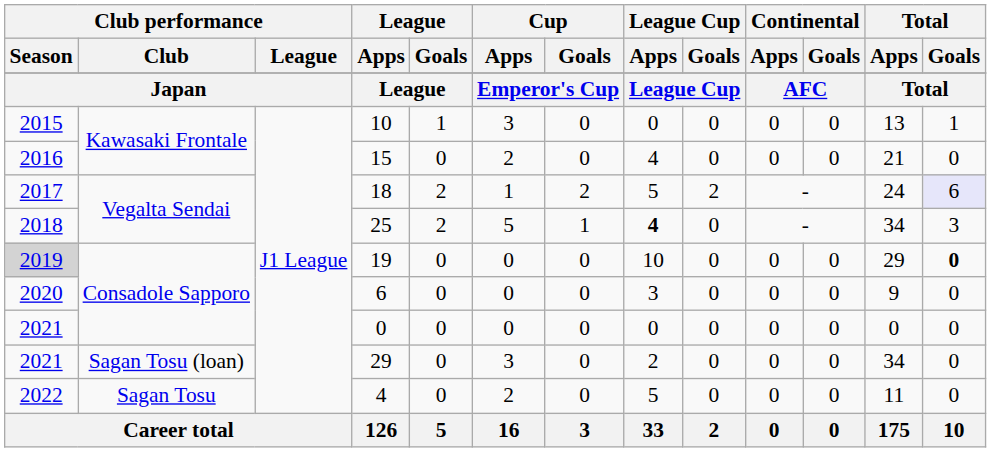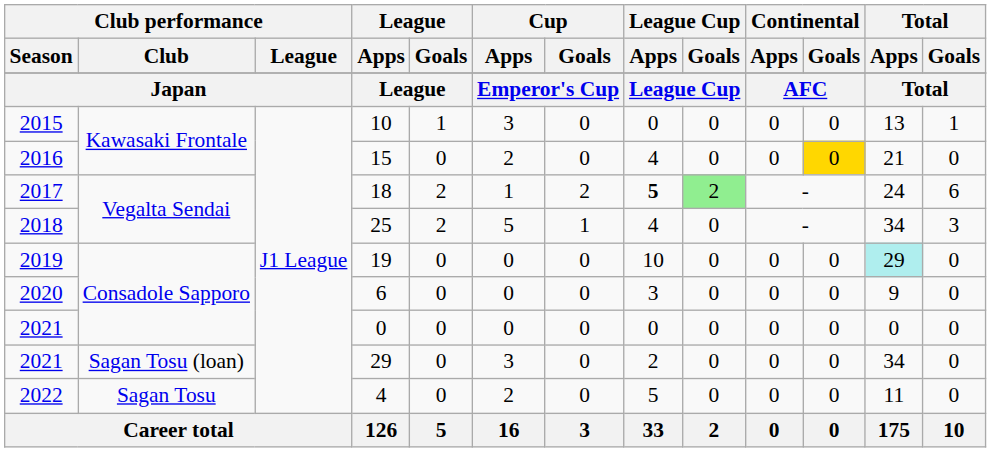(834, 157) no background -> (834, 157) gold background
(653, 191) normal -> (653, 191) bold
(714, 191) no background -> (714, 191) lightgreen background
(954, 191) lavender background -> (954, 191) no background
(653, 225) bold -> (653, 225) normal
(41, 259) lightgrey background -> (41, 259) no background
(894, 259) no background -> (894, 259) paleturquoise background
(954, 259) bold -> (954, 259) normal
